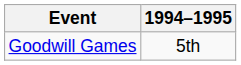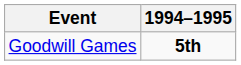(188, 45) normal -> (188, 45) bold
